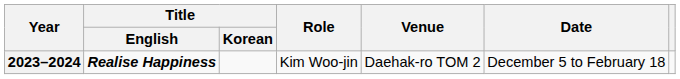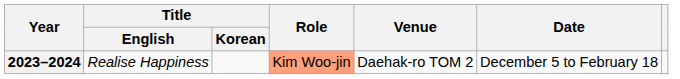(152, 62) bold -> (148, 62) normal
(319, 62) no background -> (312, 62) lightsalmon background
